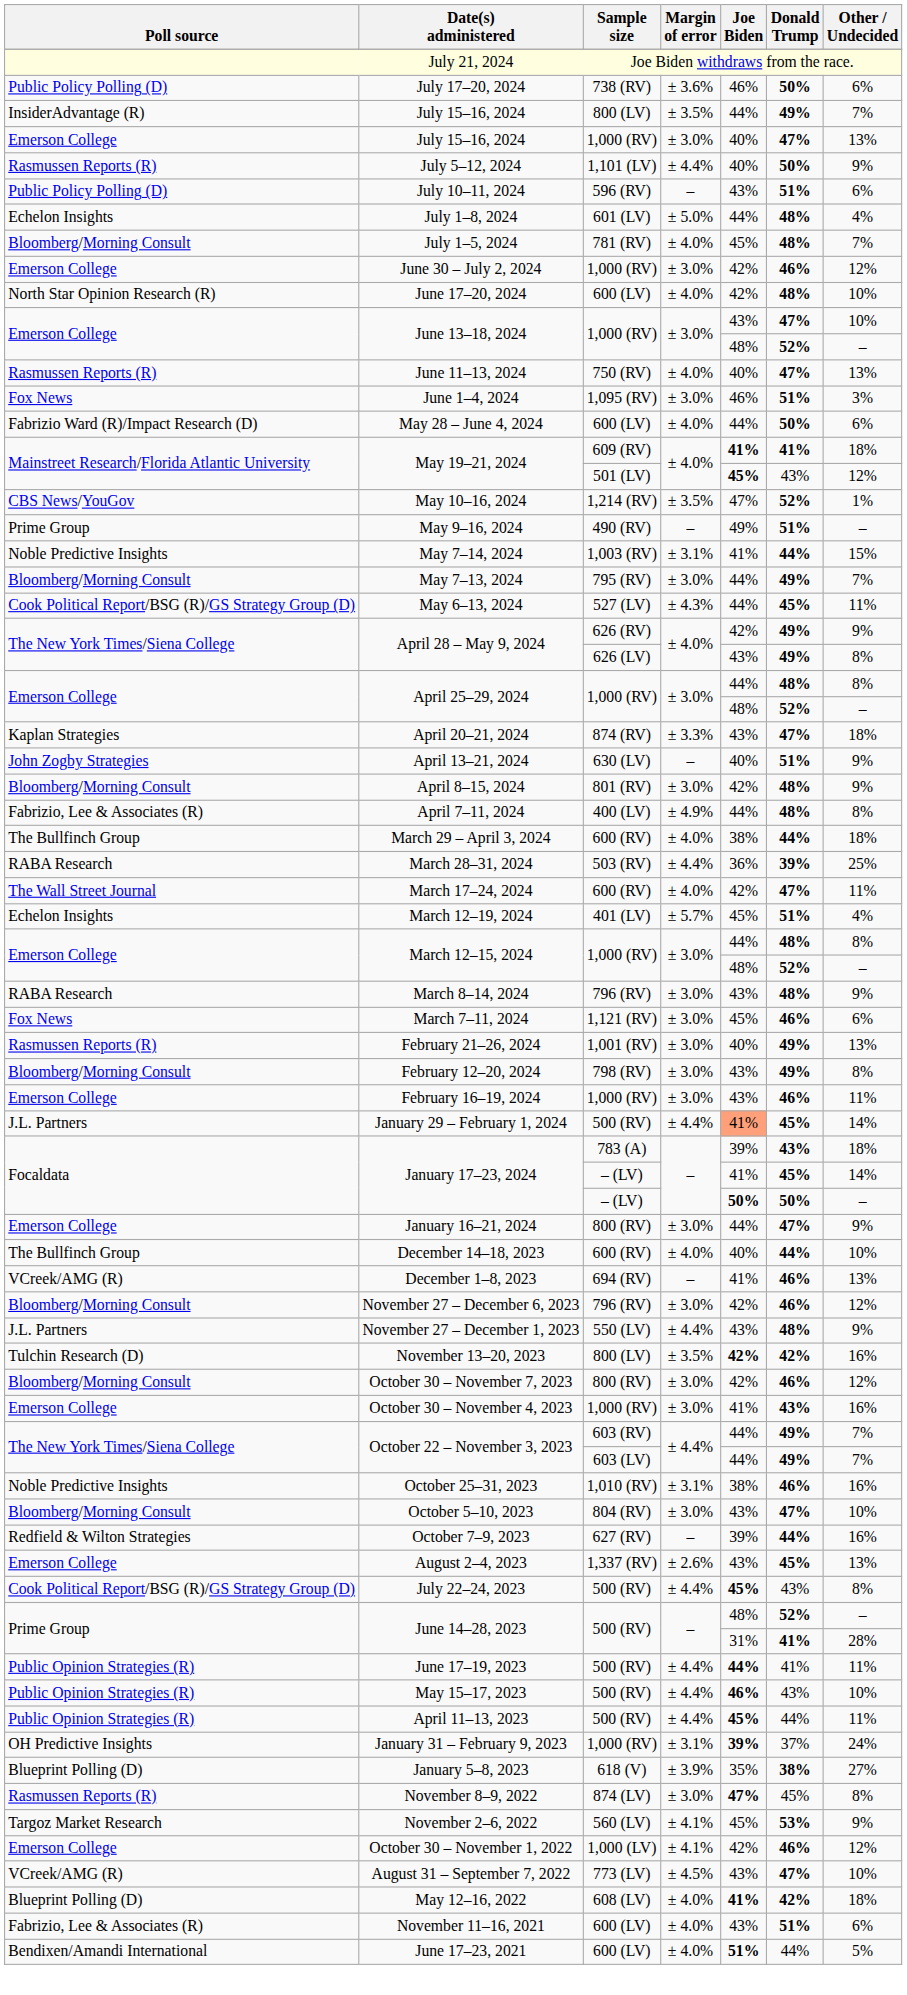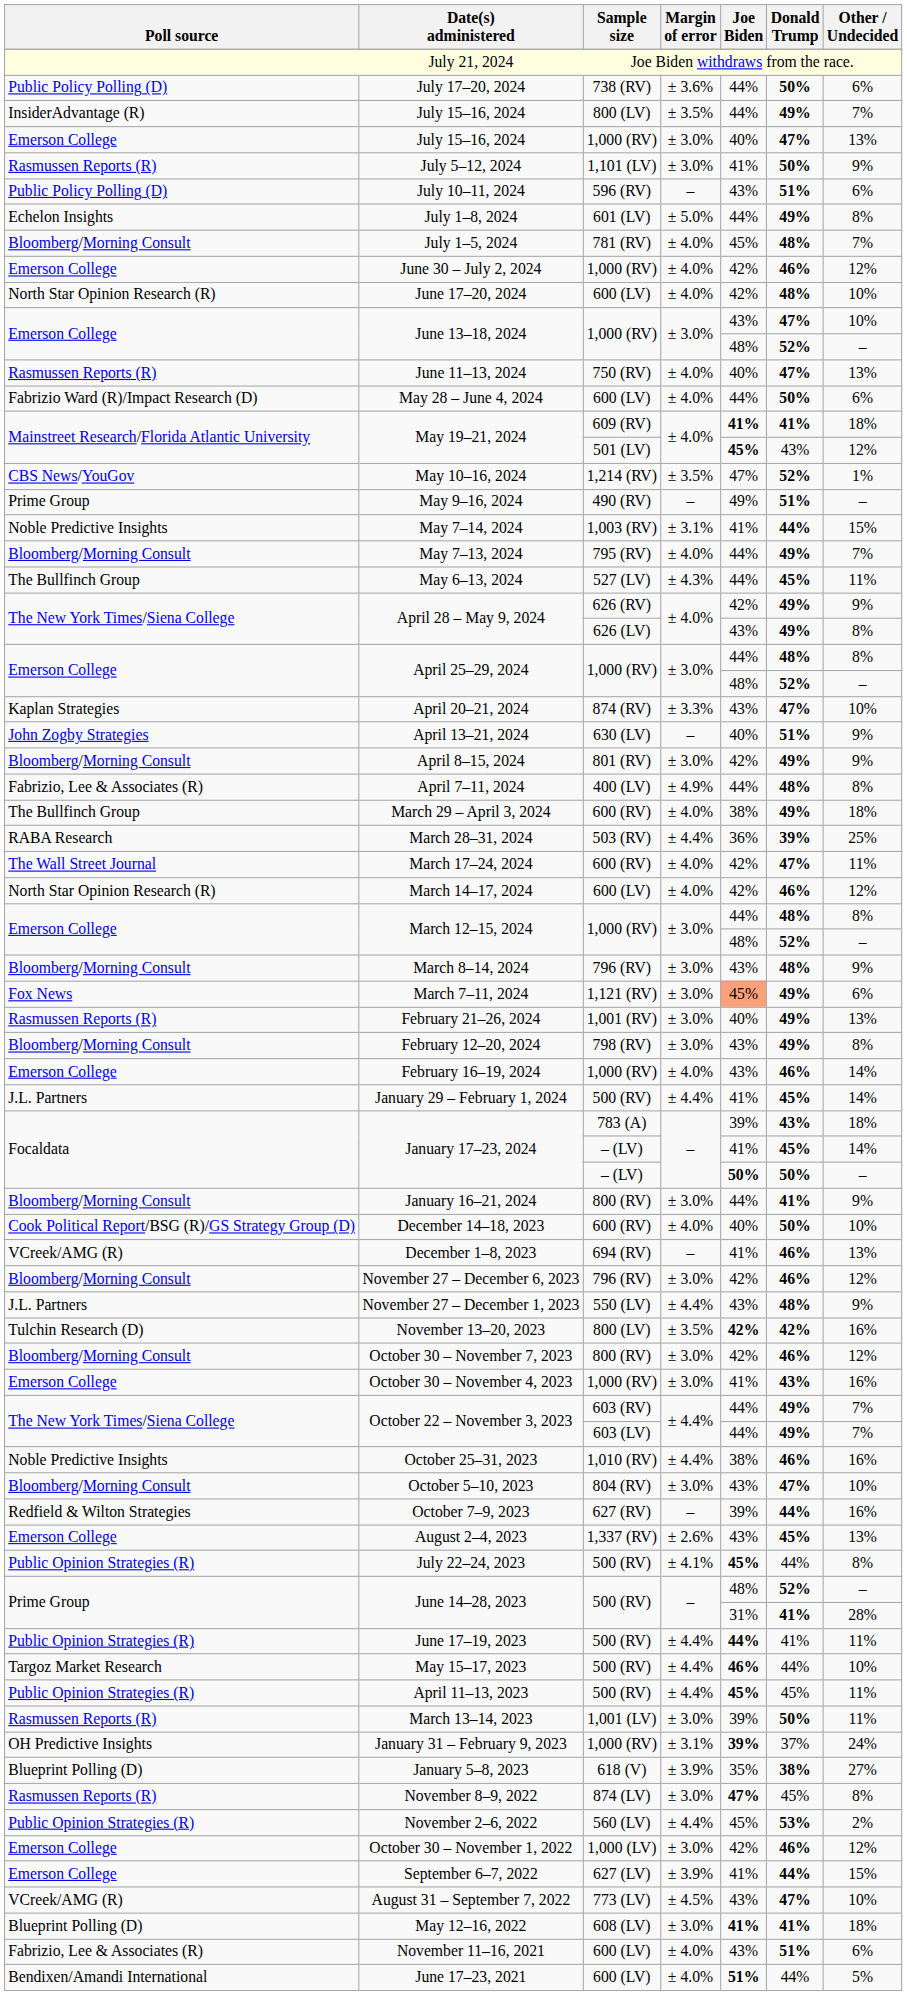(744, 88) 46% -> (744, 88) 44%
(690, 165) ± 4.4% -> (690, 165) ± 3.0%
(744, 165) 40% -> (744, 165) 41%
(795, 217) 48% -> (795, 217) 49%
(863, 217) 4% -> (863, 217) 8%
(690, 269) ± 3.0% -> (690, 269) ± 4.0%
- row: (471, 398)
(690, 580) ± 3.0% -> (690, 554) ± 4.0%
(182, 605) Cook Political Report/BSG (R)/GS Strategy Group (D) -> (74, 580) The Bullfinch Group
(863, 735) 18% -> (863, 709) 10%
(795, 787) 48% -> (795, 761) 49%
(795, 838) 44% -> (795, 812) 49%
- row: (471, 916)
+ row: (471, 890)
(60, 994) RABA Research -> (99, 968) Bloomberg/Morning Consult
(744, 1020) no background -> (744, 994) lightsalmon background
(795, 1020) 46% -> (795, 994) 49%
(690, 1097) ± 3.0% -> (690, 1071) ± 4.0%
(863, 1097) 11% -> (863, 1071) 14%
(744, 1123) lightsalmon background -> (744, 1097) no background
(62, 1227) Emerson College -> (99, 1201) Bloomberg/Morning Consult
(795, 1227) 47% -> (795, 1201) 41%
(74, 1253) The Bullfinch Group -> (182, 1227) Cook Political Report/BSG (R)/GS Strategy Group (D)
(795, 1253) 44% -> (795, 1227) 50%
(690, 1486) ± 3.1% -> (690, 1460) ± 4.4%
(182, 1589) Cook Political Report/BSG (R)/GS Strategy Group (D) -> (101, 1563) Public Opinion Strategies (R)
(690, 1589) ± 4.4% -> (690, 1563) ± 4.1%
(795, 1589) 43% -> (795, 1563) 44%
(101, 1693) Public Opinion Strategies (R) -> (85, 1667) Targoz Market Research
(795, 1693) 43% -> (795, 1667) 44%
(795, 1719) 44% -> (795, 1693) 45%
+ row: (471, 1719)
(85, 1822) Targoz Market Research -> (101, 1822) Public Opinion Strategies (R)
(690, 1822) ± 4.1% -> (690, 1822) ± 4.4%
(863, 1822) 9% -> (863, 1822) 2%
(690, 1848) ± 4.1% -> (690, 1848) ± 3.0%
+ row: (471, 1874)
(690, 1900) ± 4.0% -> (690, 1926) ± 3.0%
(795, 1900) 42% -> (795, 1926) 41%
